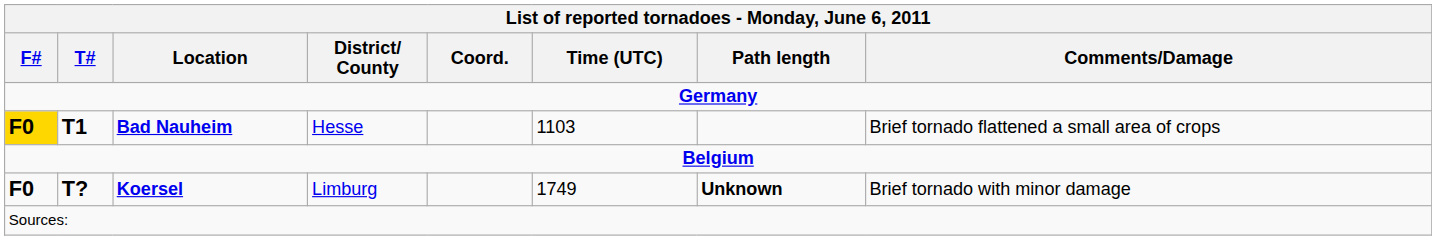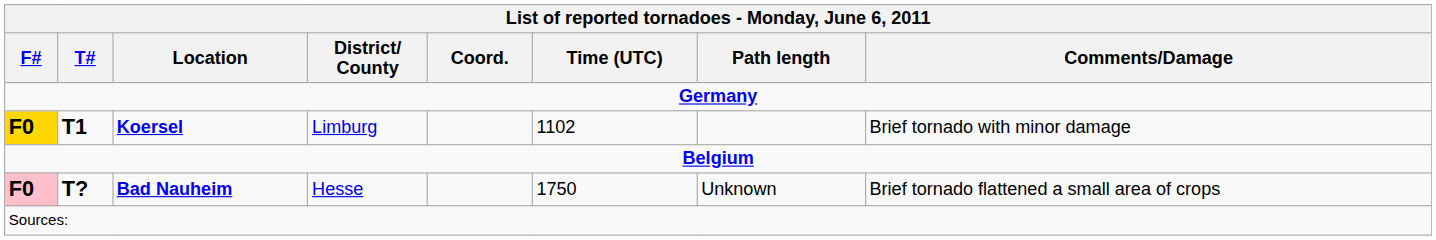(175, 127) Bad Nauheim -> (150, 127) Koersel
(338, 127) Hesse -> (345, 127) Limburg
(556, 127) 1103 -> (556, 127) 1102
(1045, 127) Brief tornado flattened a small area of crops -> (1000, 127) Brief tornado with minor damage
(21, 189) no background -> (21, 189) pink background
(150, 189) Koersel -> (175, 189) Bad Nauheim
(345, 189) Limburg -> (338, 189) Hesse
(557, 189) 1749 -> (557, 189) 1750
(742, 189) bold -> (739, 189) normal
(1000, 189) Brief tornado with minor damage -> (1045, 189) Brief tornado flattened a small area of crops
